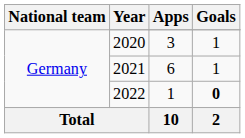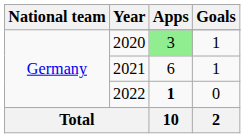(171, 42) no background -> (171, 42) lightgreen background
(171, 94) normal -> (171, 94) bold
(216, 94) bold -> (216, 94) normal
